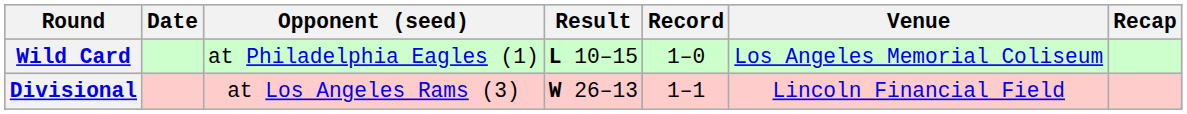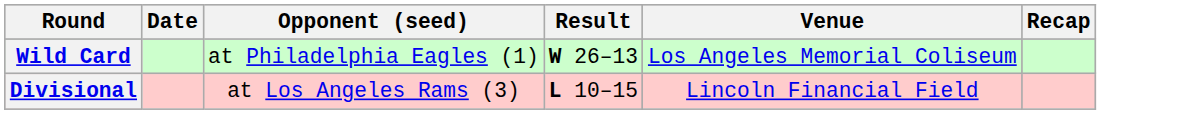- column: (686, 22)
(593, 57) L 10–15 -> (593, 57) W 26–13
(593, 91) W 26–13 -> (593, 91) L 10–15
